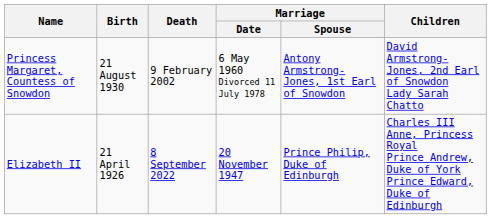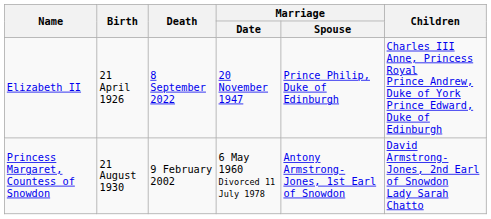rows swapped: (44, 164) <-> (41, 76)
